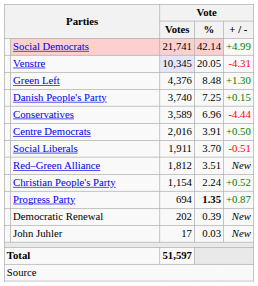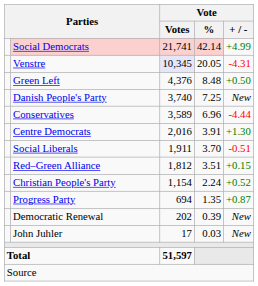(238, 81) +1.30 -> (238, 81) +0.50
(238, 98) +0.15 -> (241, 98) New
(238, 132) +0.50 -> (238, 132) +1.30
(241, 166) New -> (238, 166) +0.15
(212, 200) bold -> (212, 200) normal
